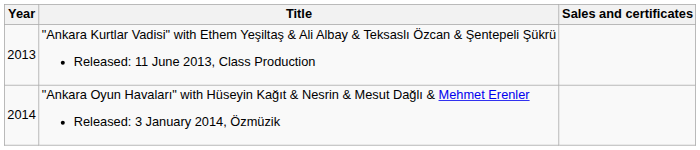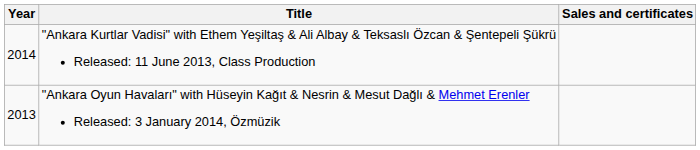(22, 54) 2013 -> (22, 54) 2014
(22, 115) 2014 -> (22, 115) 2013
